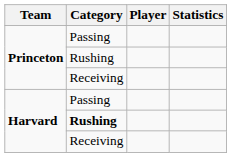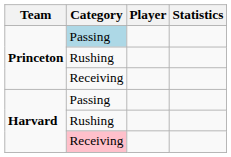(90, 36) no background -> (90, 36) lightblue background
(93, 120) bold -> (92, 120) normal
(96, 141) no background -> (96, 141) pink background
